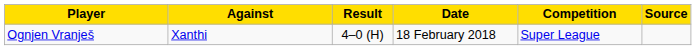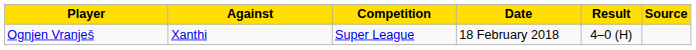columns swapped: (363, 14) <-> (580, 14)
